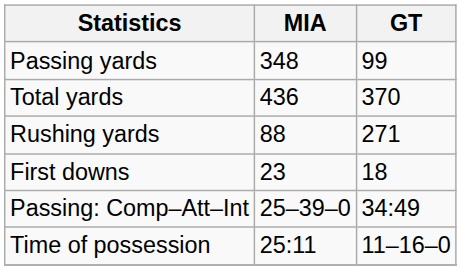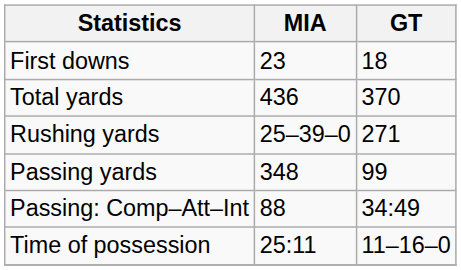rows swapped: (70, 171) <-> (83, 60)
(273, 134) 88 -> (305, 134) 25–39–0
(305, 208) 25–39–0 -> (273, 208) 88
